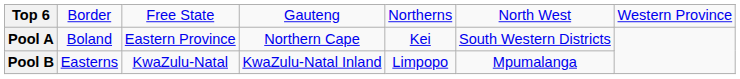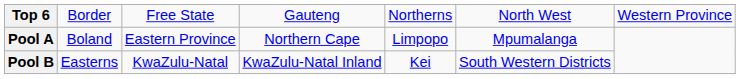(420, 39) Kei -> (420, 39) Limpopo
(535, 39) South Western Districts -> (535, 39) Mpumalanga
(420, 62) Limpopo -> (420, 62) Kei
(535, 62) Mpumalanga -> (535, 62) South Western Districts
